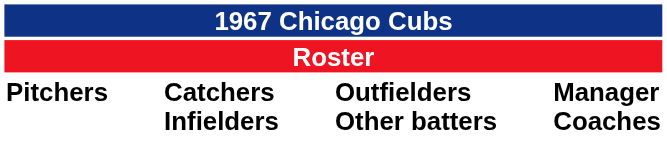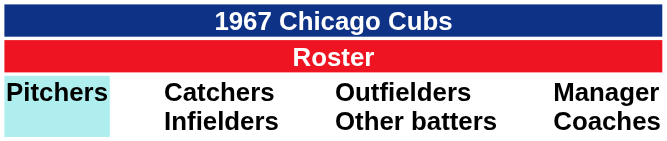(57, 92) no background -> (57, 92) paleturquoise background
